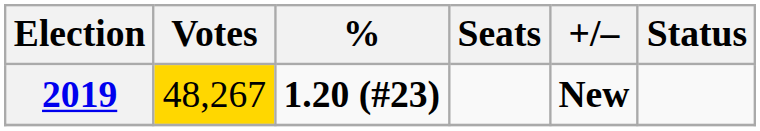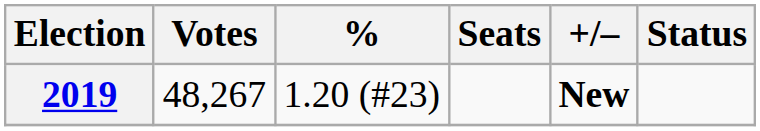(214, 93) gold background -> (214, 93) no background
(362, 93) bold -> (362, 93) normal
